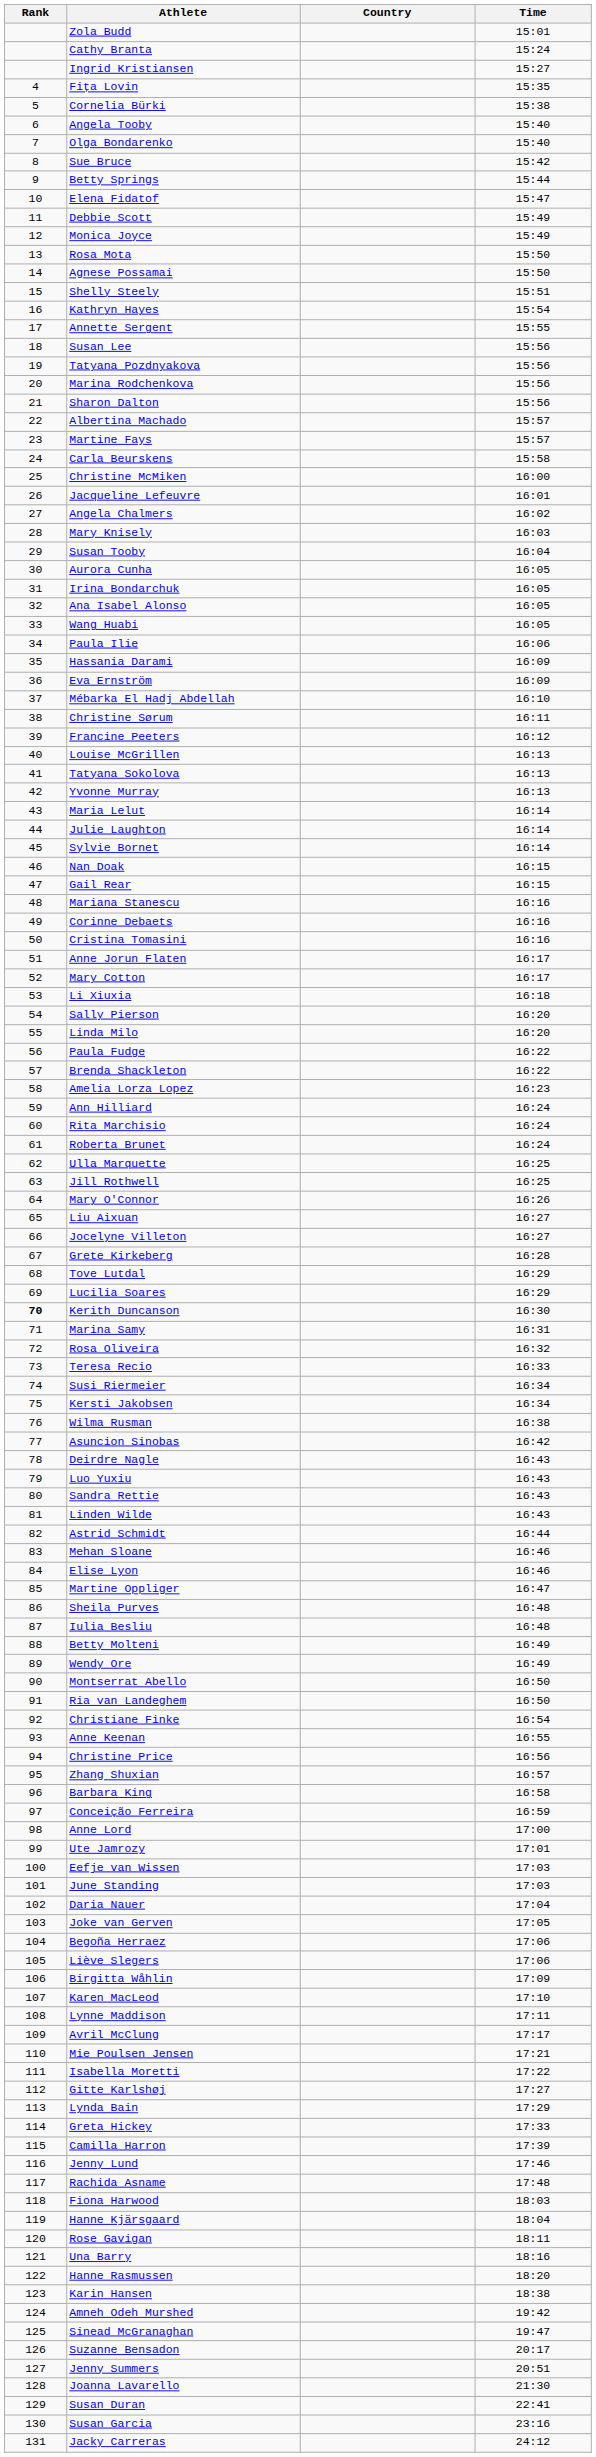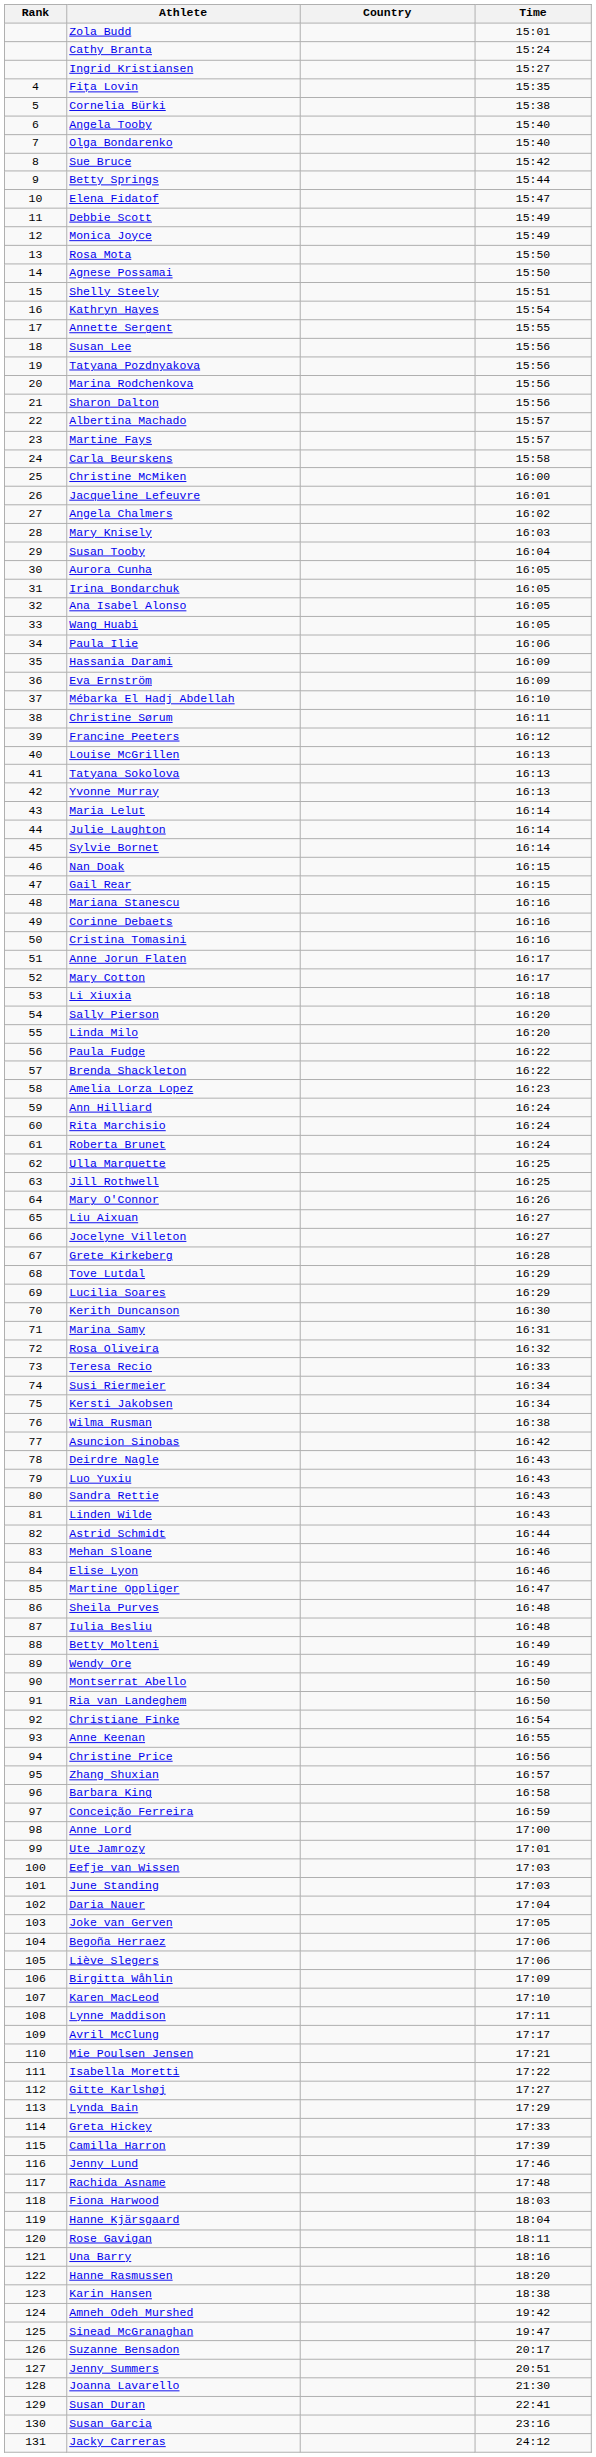(35, 1312) bold -> (35, 1312) normal
